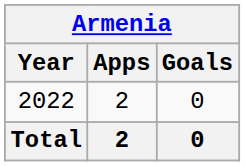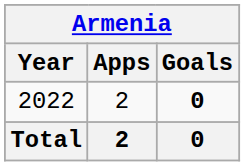(197, 102) normal -> (197, 102) bold
